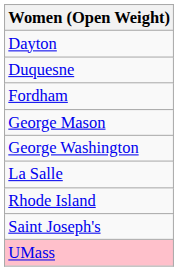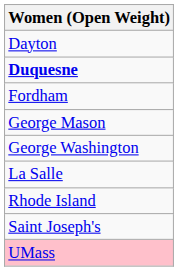(41, 69) normal -> (43, 69) bold
